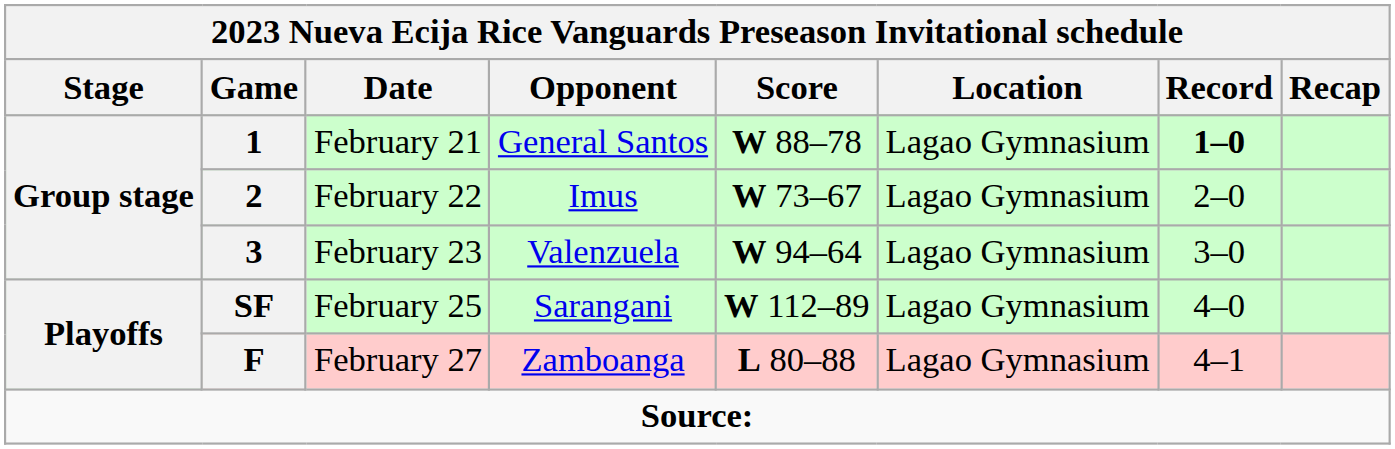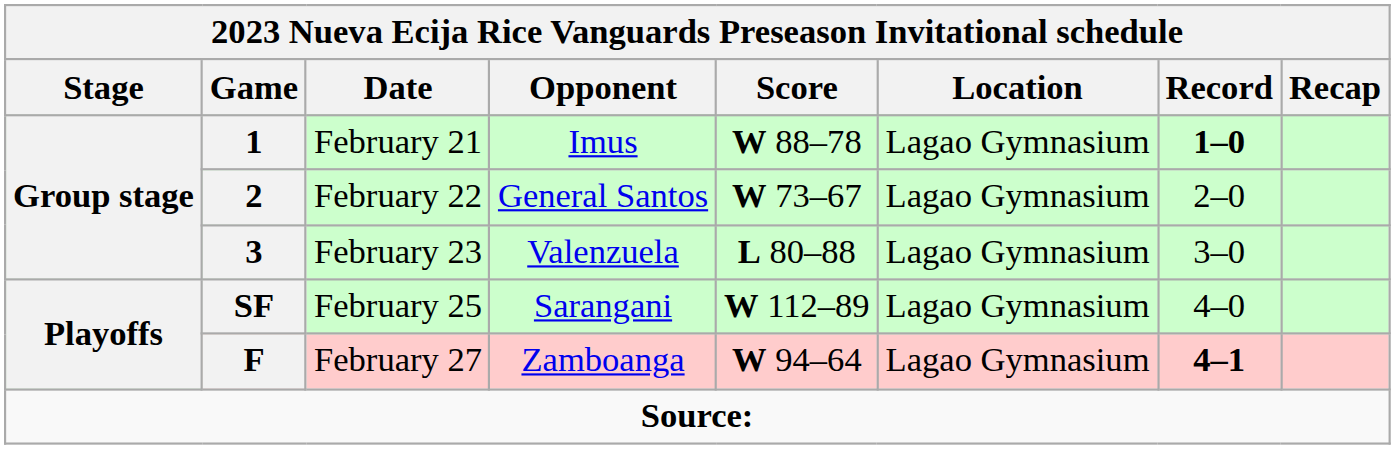(603, 141) General Santos -> (603, 141) Imus
(603, 196) Imus -> (603, 196) General Santos
(797, 251) W 94–64 -> (797, 251) L 80–88
(797, 360) L 80–88 -> (797, 360) W 94–64
(1219, 360) normal -> (1219, 360) bold
